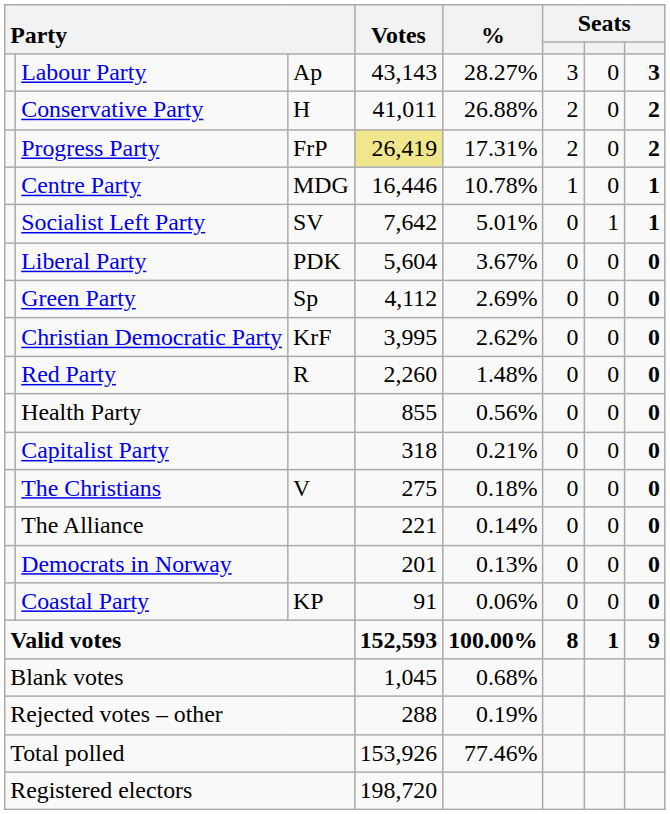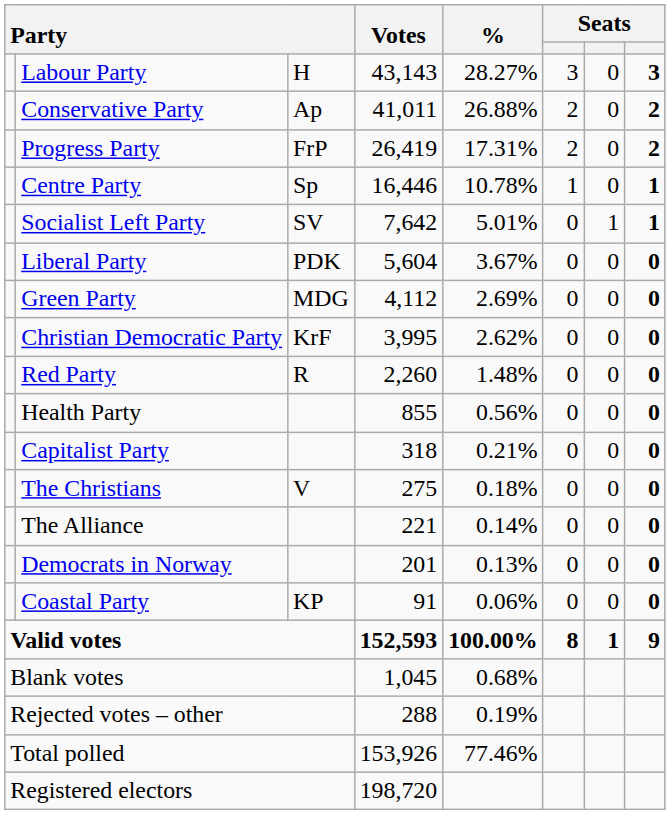(308, 72) Ap -> (302, 72) H
(302, 110) H -> (308, 110) Ap
(404, 147) khaki background -> (404, 147) no background
(321, 185) MDG -> (306, 185) Sp
(306, 299) Sp -> (321, 299) MDG
